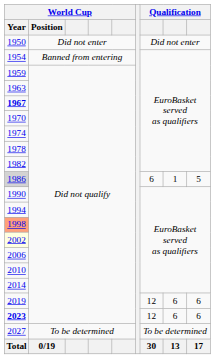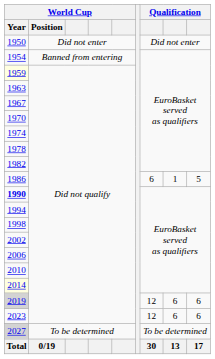(17, 73) no background -> (17, 73) lightyellow background
(17, 103) bold -> (17, 103) normal
(17, 179) lightgrey background -> (17, 179) no background
(17, 194) normal -> (17, 194) bold
(17, 225) lightsalmon background -> (17, 225) no background
(17, 240) lightyellow background -> (17, 240) no background
(17, 286) no background -> (17, 286) lightyellow background
(17, 301) no background -> (17, 301) lightgrey background
(17, 316) bold -> (17, 316) normal
(17, 331) no background -> (17, 331) lightgrey background
